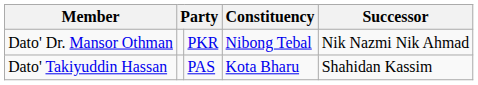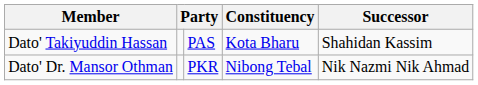rows swapped: (88, 67) <-> (91, 42)
